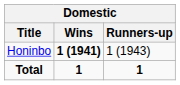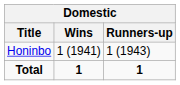(79, 51) bold -> (79, 51) normal
